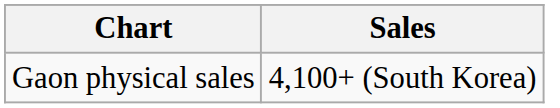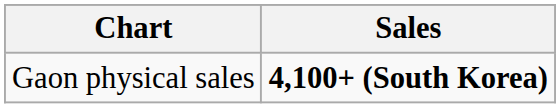(403, 77) normal -> (408, 77) bold
